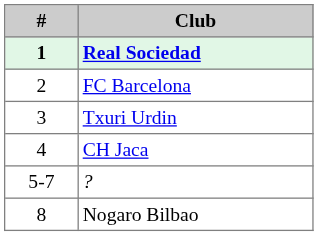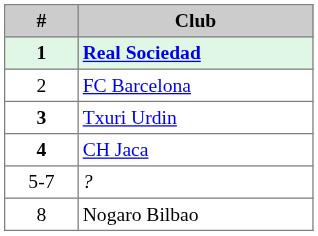(41, 117) normal -> (41, 117) bold
(41, 149) normal -> (41, 149) bold
